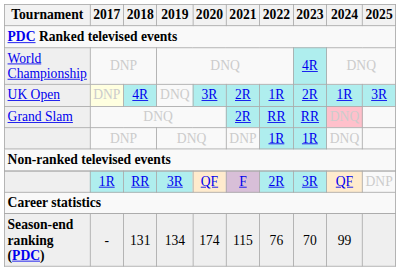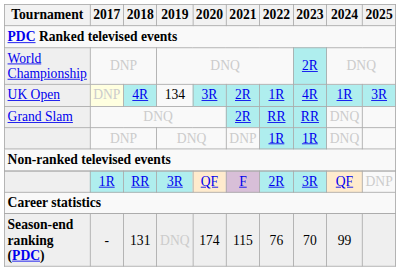(310, 66) 4R -> (310, 66) 2R
(175, 95) DNQ -> (175, 95) 134
(310, 95) 2R -> (310, 95) 4R
(344, 116) pink background -> (344, 116) no background
(175, 240) 134 -> (175, 240) DNQ
